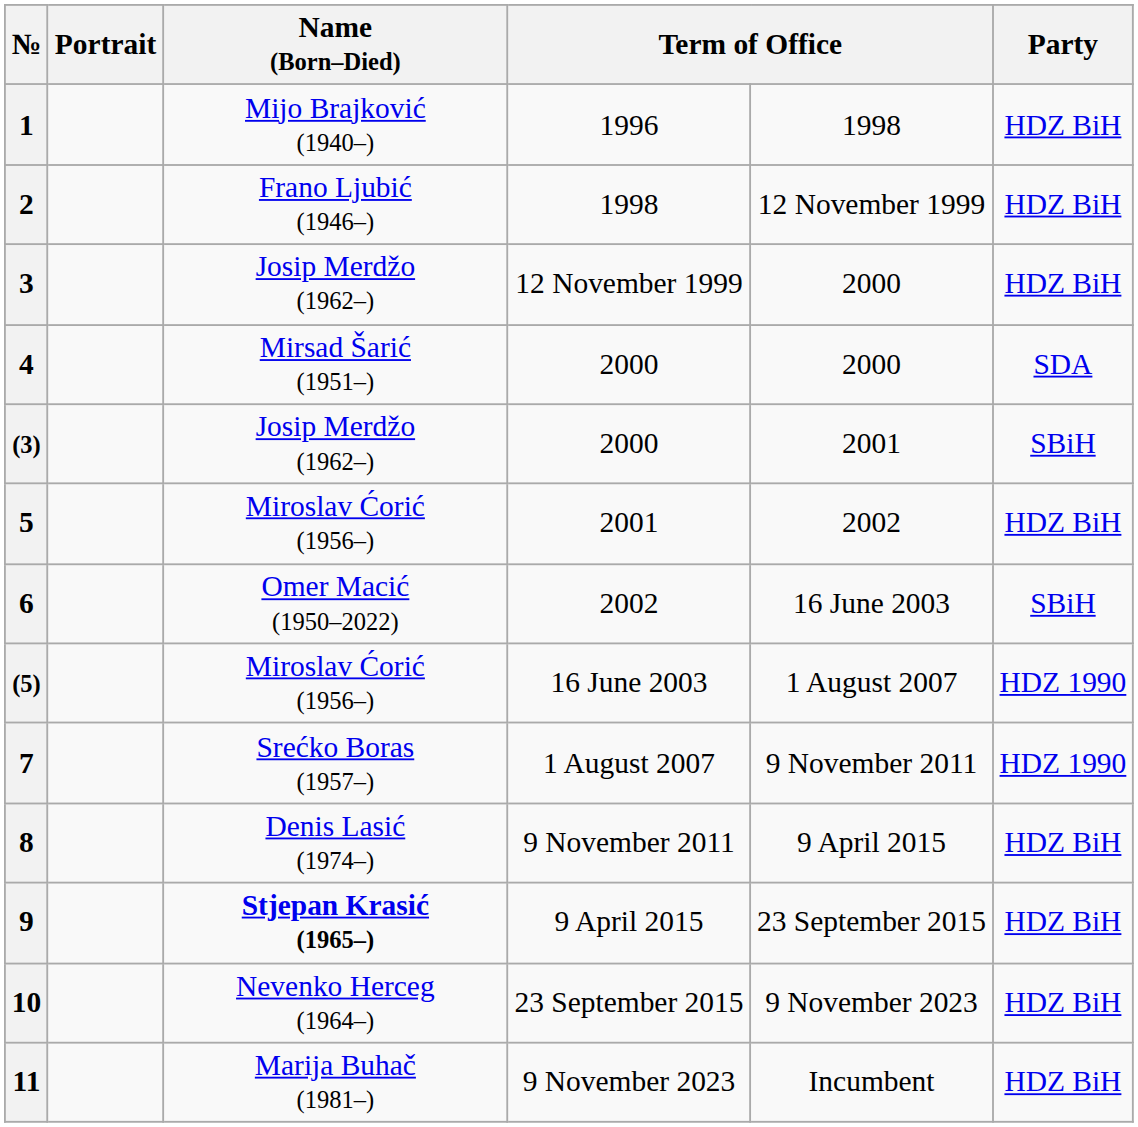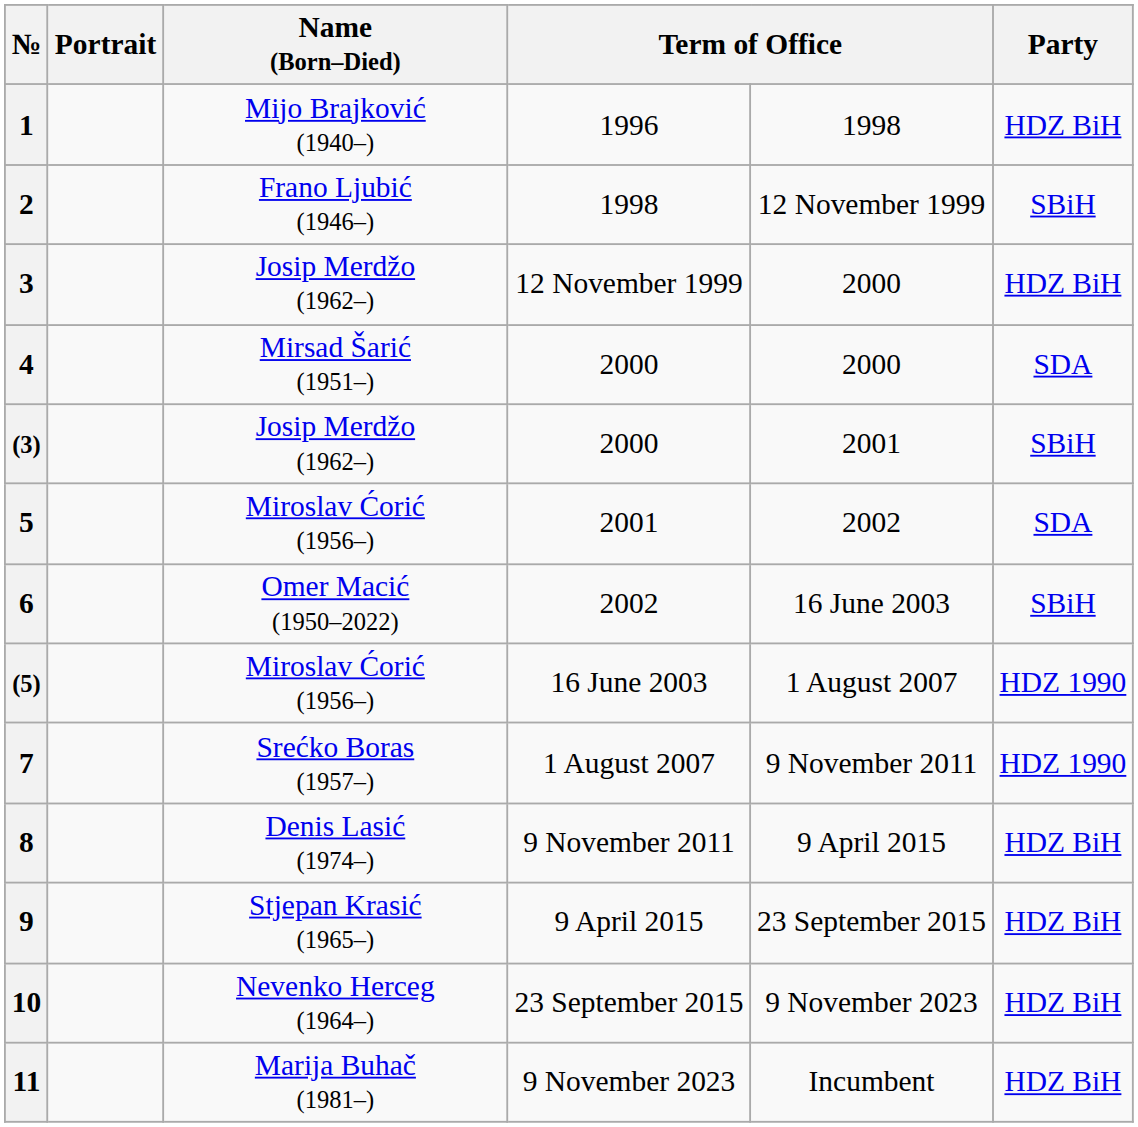(1063, 204) HDZ BiH -> (1063, 204) SBiH
(1063, 523) HDZ BiH -> (1063, 523) SDA
(335, 922) bold -> (335, 922) normal
